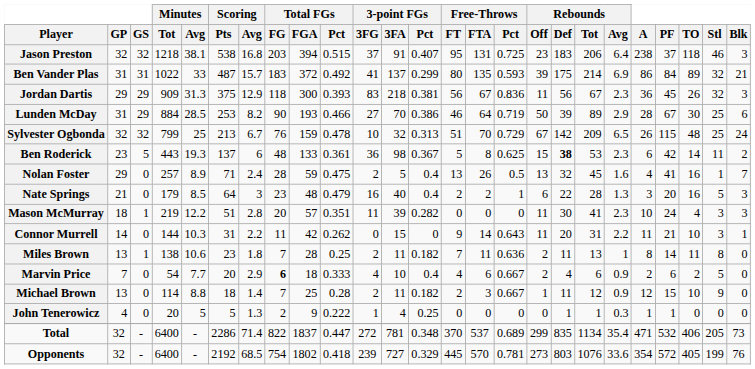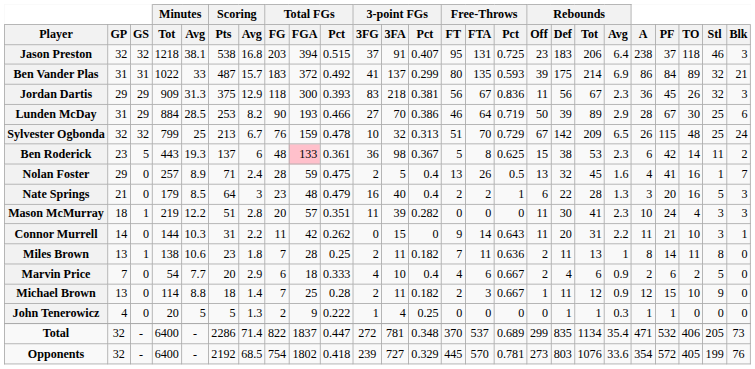(308, 154) no background -> (308, 154) pink background
(566, 154) bold -> (566, 154) normal
(283, 274) bold -> (283, 274) normal
